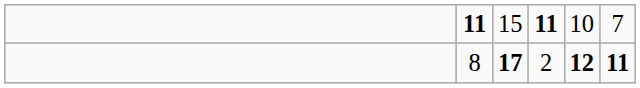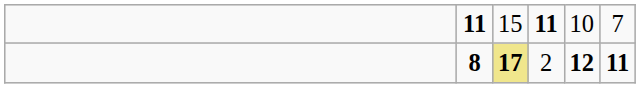(475, 62) normal -> (475, 62) bold
(510, 62) no background -> (510, 62) khaki background
